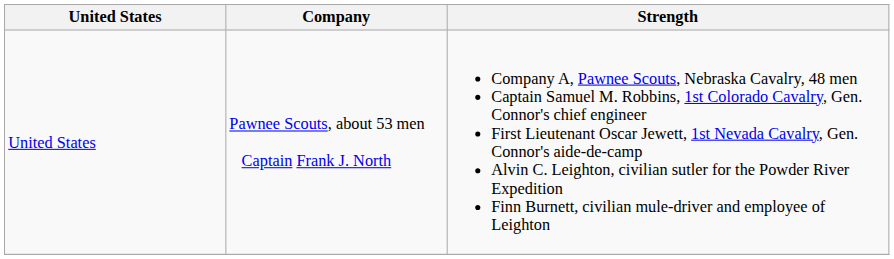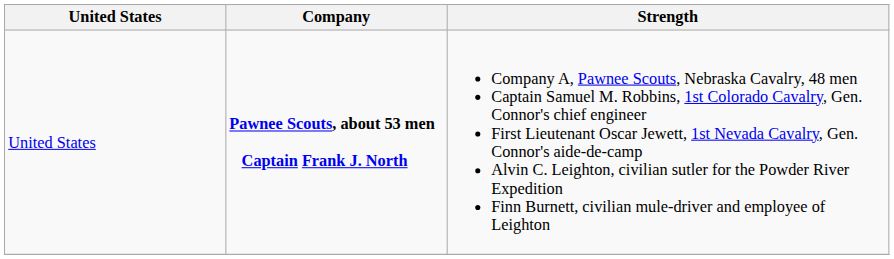(327, 142) normal -> (332, 142) bold
